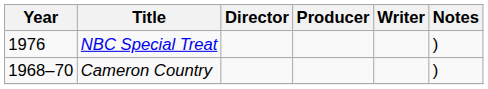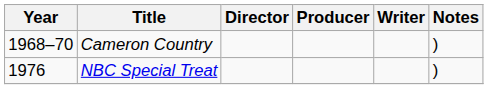rows swapped: (146, 70) <-> (149, 44)
